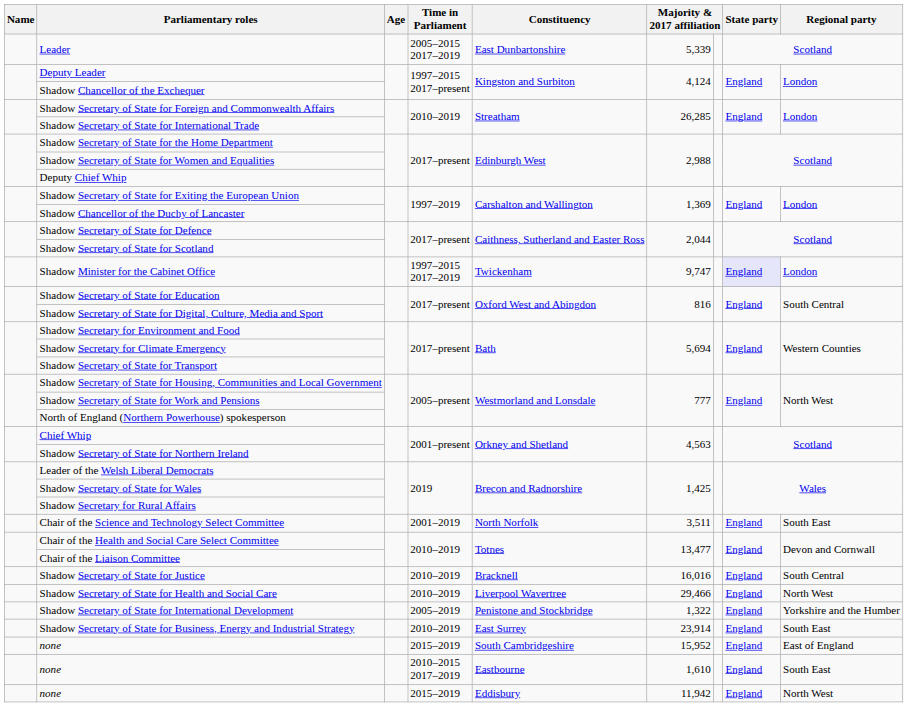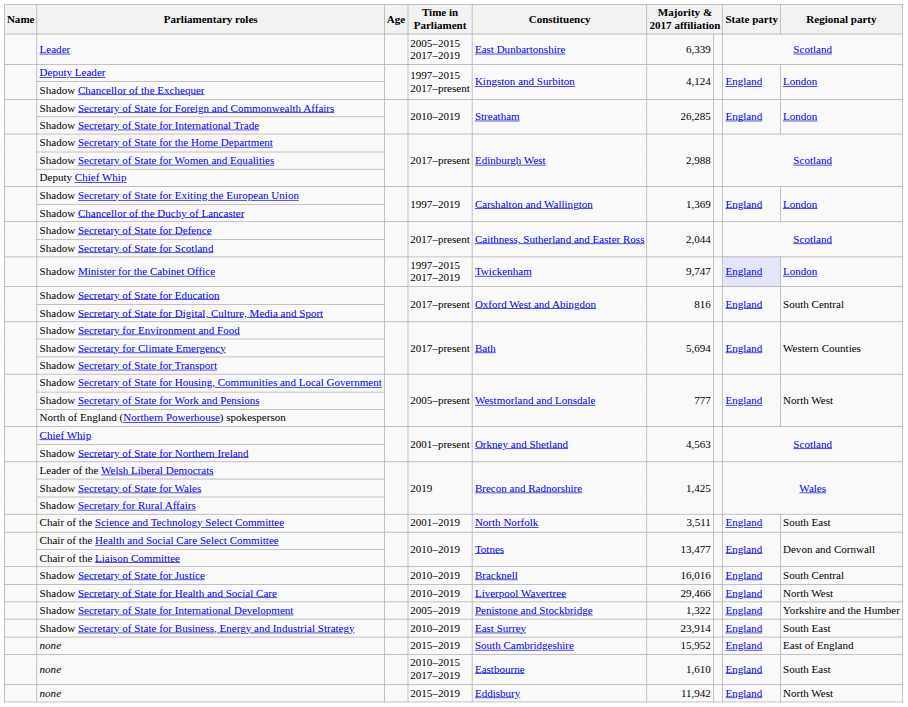(698, 49) 5,339 -> (698, 49) 6,339
